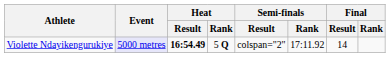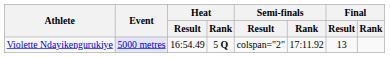(188, 45) bold -> (187, 45) normal
(342, 45) 14 -> (342, 45) 13
